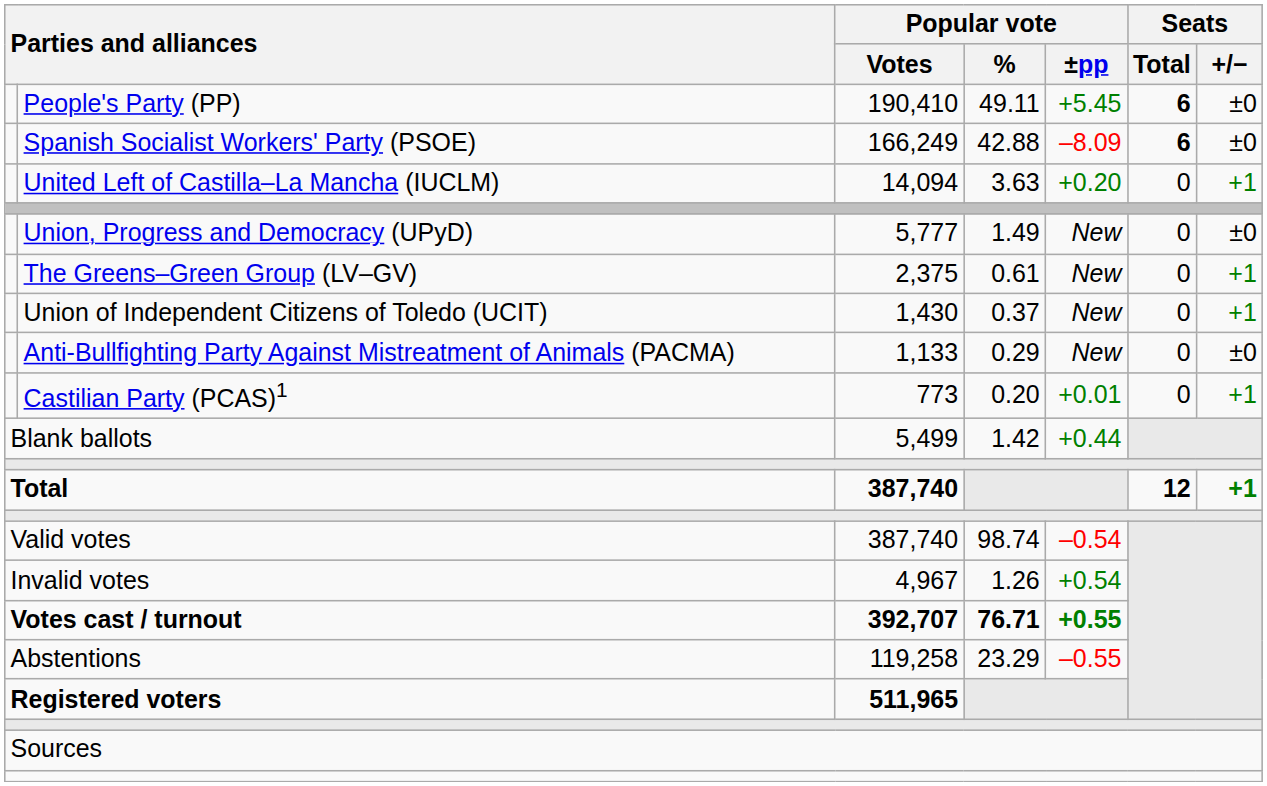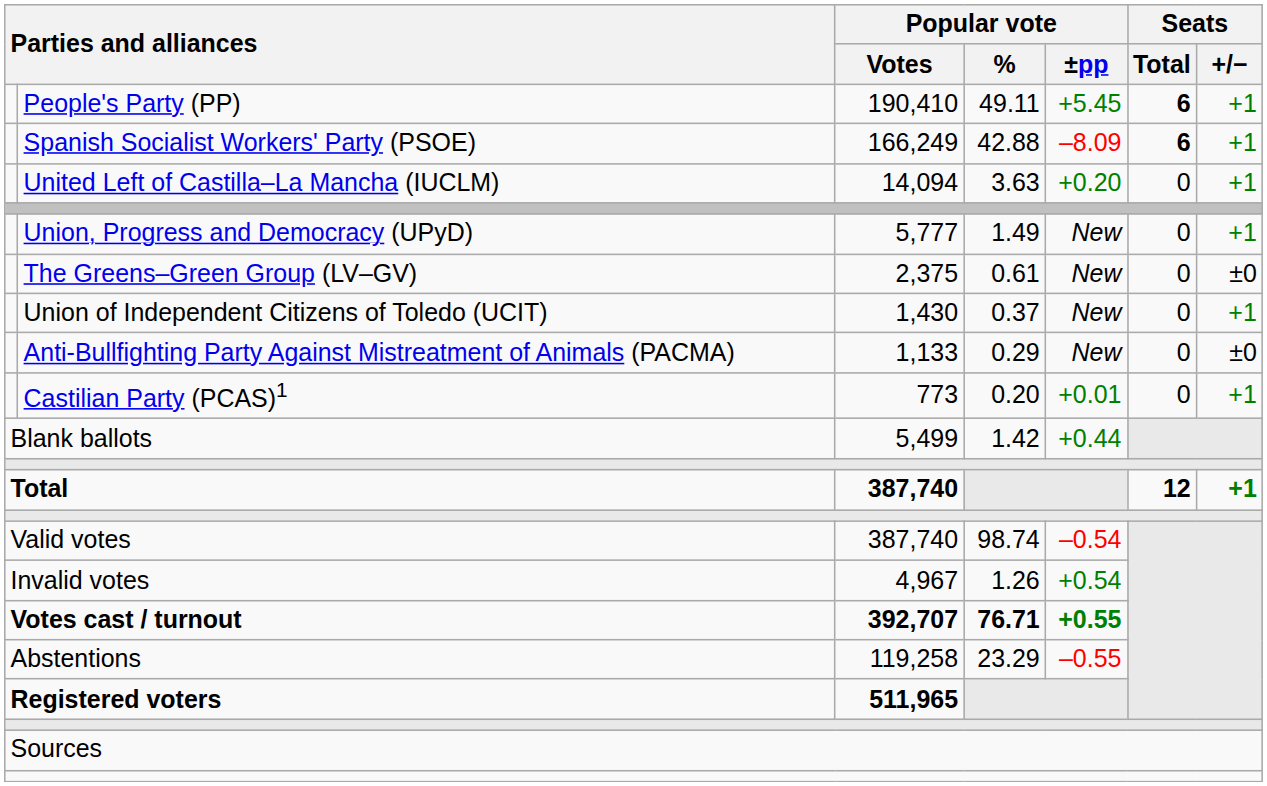(1243, 103) ±0 -> (1243, 103) +1
(1243, 143) ±0 -> (1243, 143) +1
(1243, 233) ±0 -> (1243, 233) +1
(1243, 273) +1 -> (1243, 273) ±0
